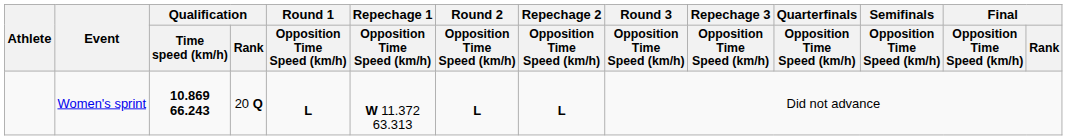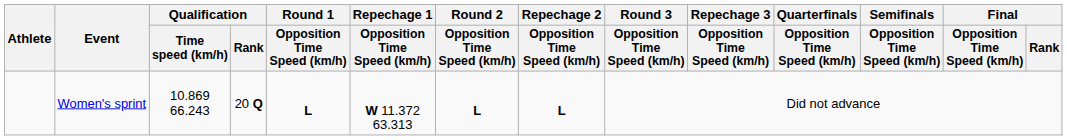(190, 103) bold -> (190, 103) normal
